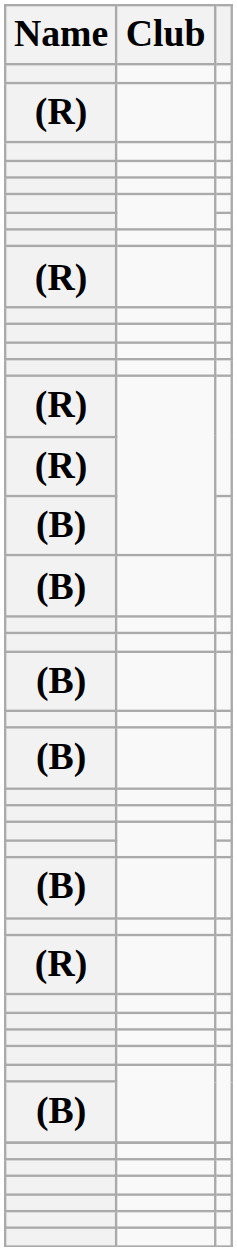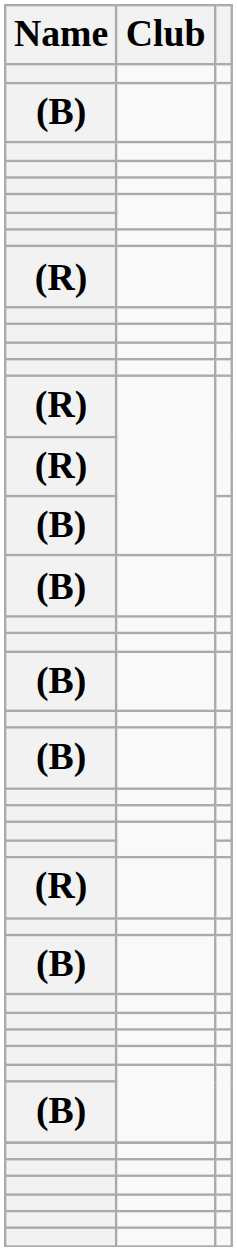(61, 111) (R) -> (61, 111) (B)
(61, 886) (B) -> (61, 886) (R)
(61, 963) (R) -> (61, 963) (B)
